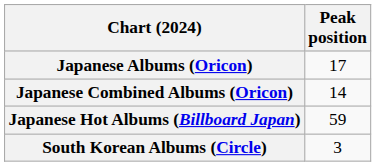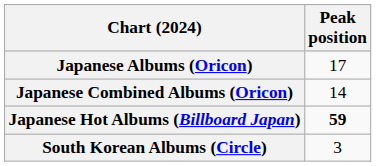(338, 119) normal -> (338, 119) bold
